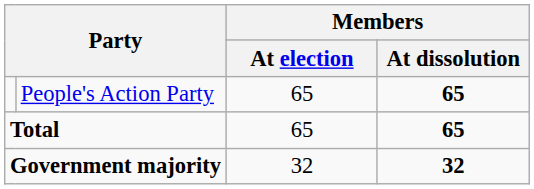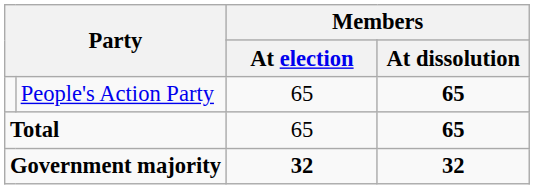(302, 165) normal -> (302, 165) bold
